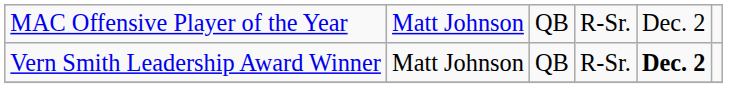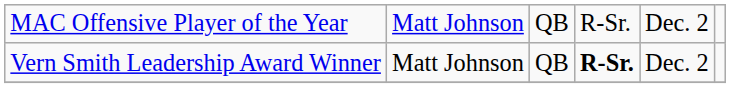(605, 62) normal -> (607, 62) bold
(674, 62) bold -> (677, 62) normal
